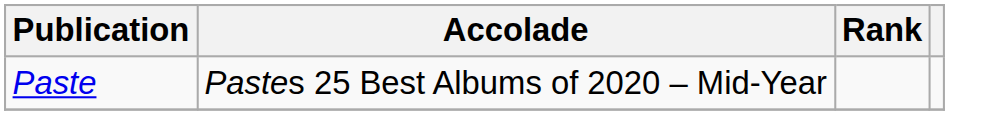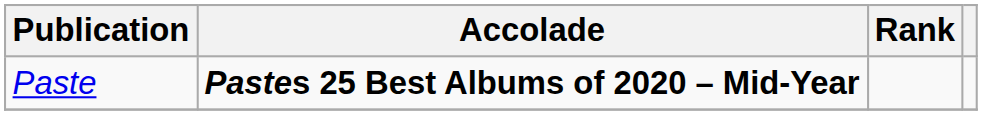(516, 82) normal -> (532, 82) bold
